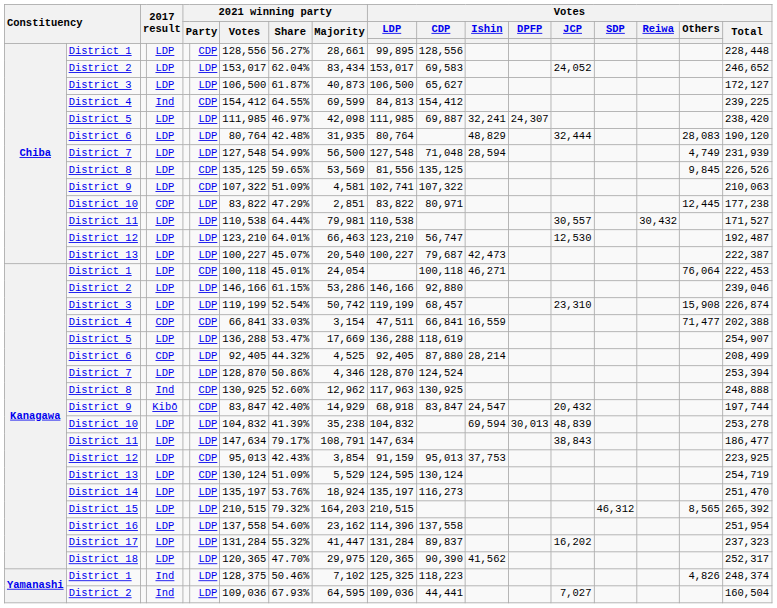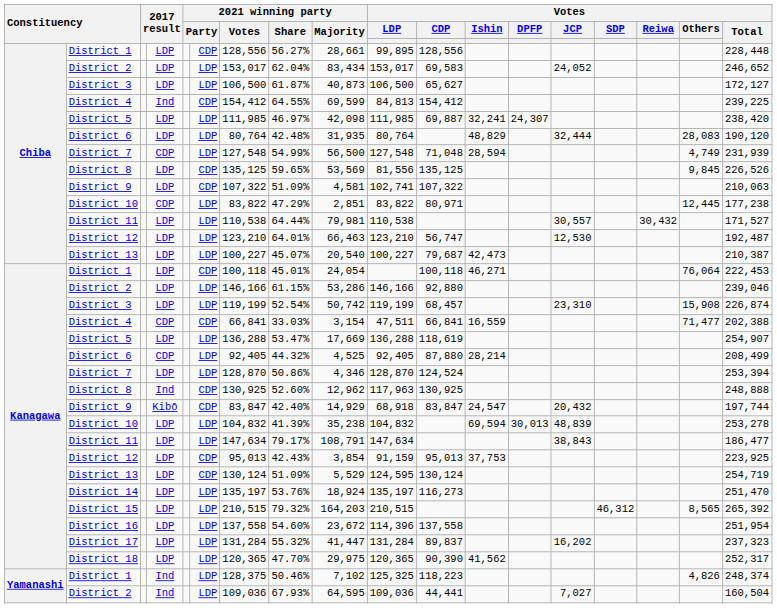(165, 154) LDP -> (165, 154) CDP
(747, 256) 222,387 -> (747, 256) 210,387
(346, 527) 23,162 -> (346, 527) 23,672
